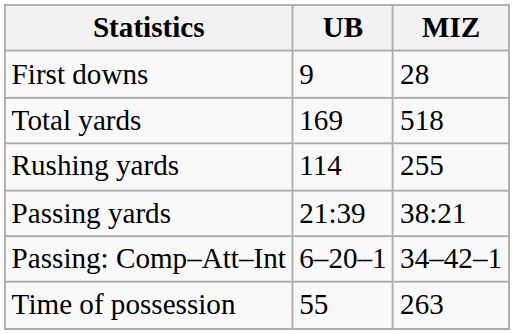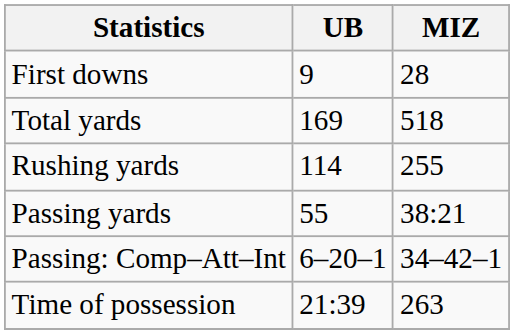(332, 212) 21:39 -> (314, 212) 55
(314, 304) 55 -> (332, 304) 21:39
